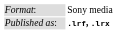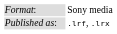(88, 23) bold -> (88, 23) normal
